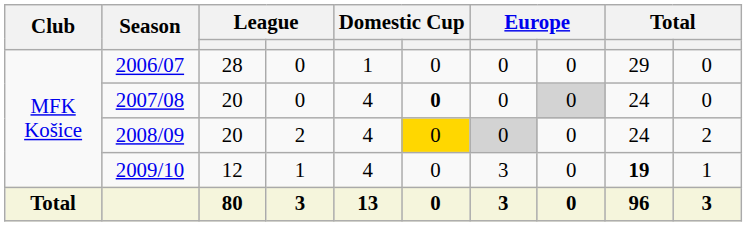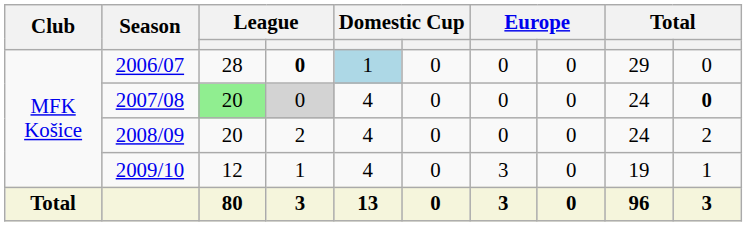(300, 66) normal -> (300, 66) bold
(368, 66) no background -> (368, 66) lightblue background
(232, 100) no background -> (232, 100) lightgreen background
(300, 100) no background -> (300, 100) lightgrey background
(436, 100) bold -> (436, 100) normal
(571, 100) lightgrey background -> (571, 100) no background
(707, 100) normal -> (707, 100) bold
(436, 135) gold background -> (436, 135) no background
(503, 135) lightgrey background -> (503, 135) no background
(639, 169) bold -> (639, 169) normal
